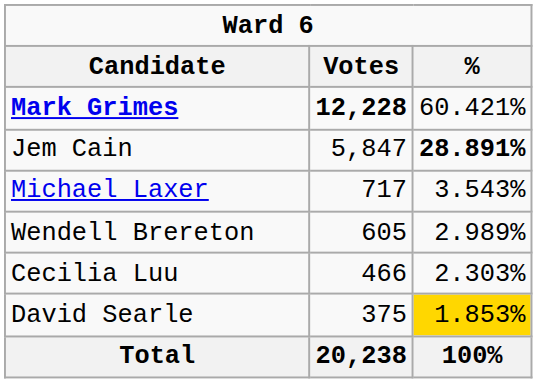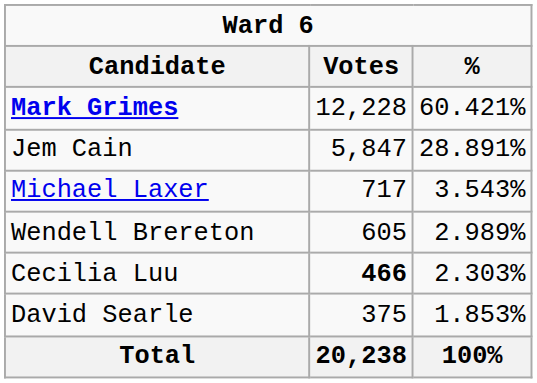(361, 108) bold -> (361, 108) normal
(472, 150) bold -> (472, 150) normal
(384, 274) normal -> (384, 274) bold
(480, 315) gold background -> (480, 315) no background
